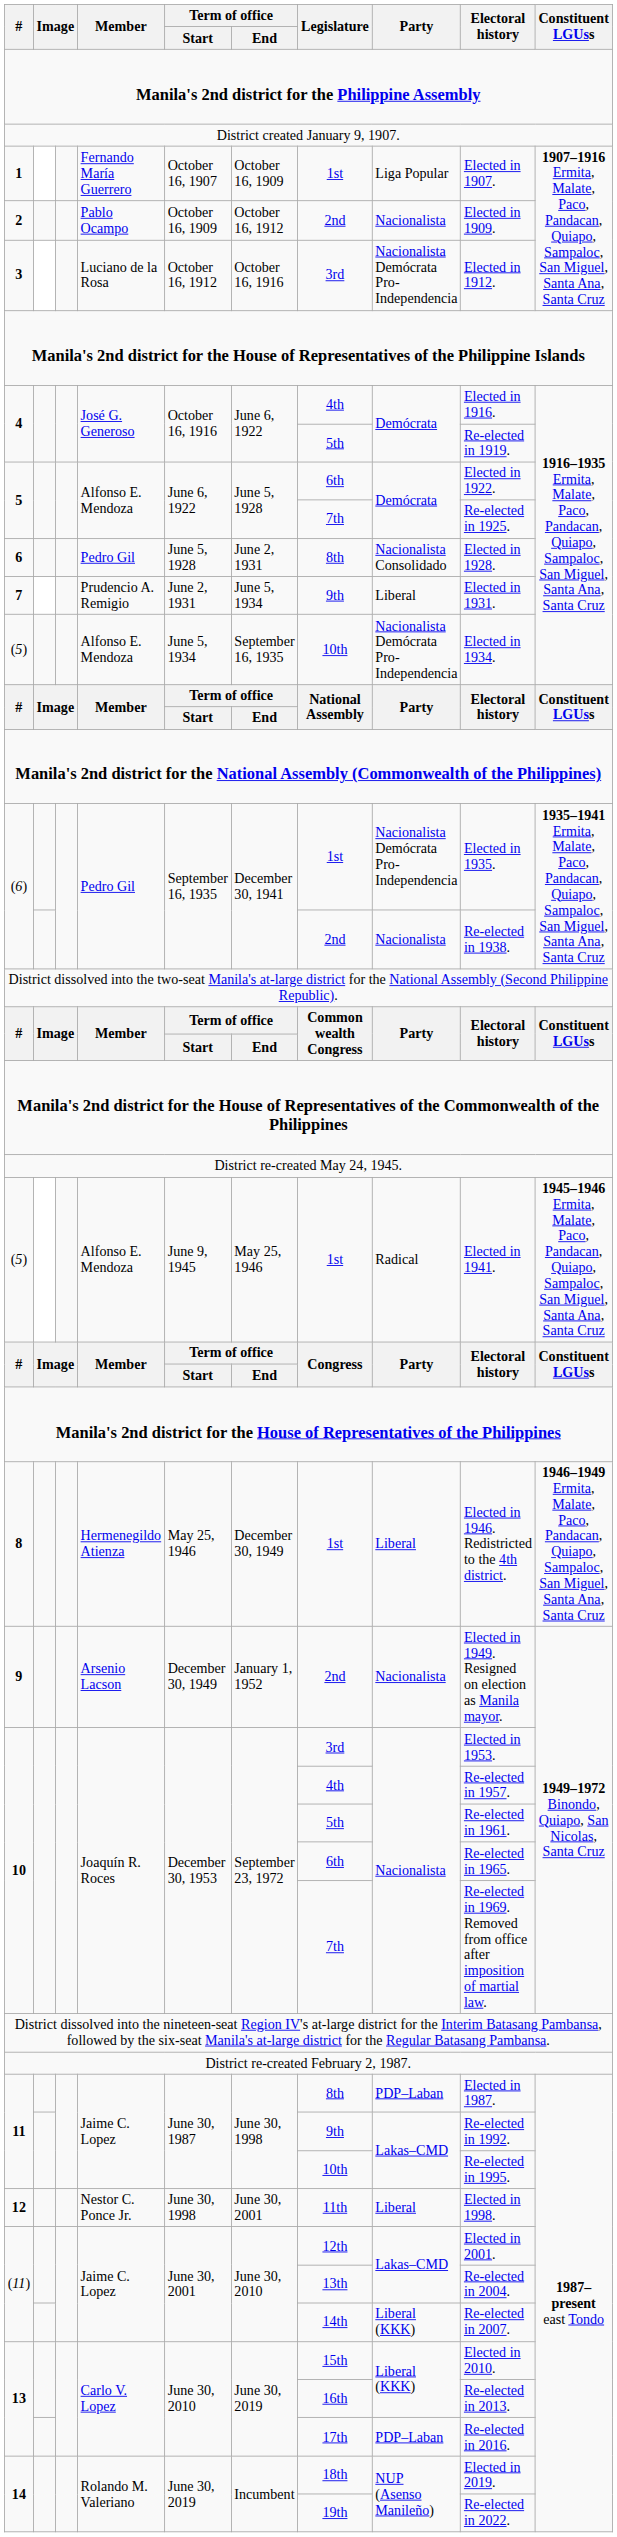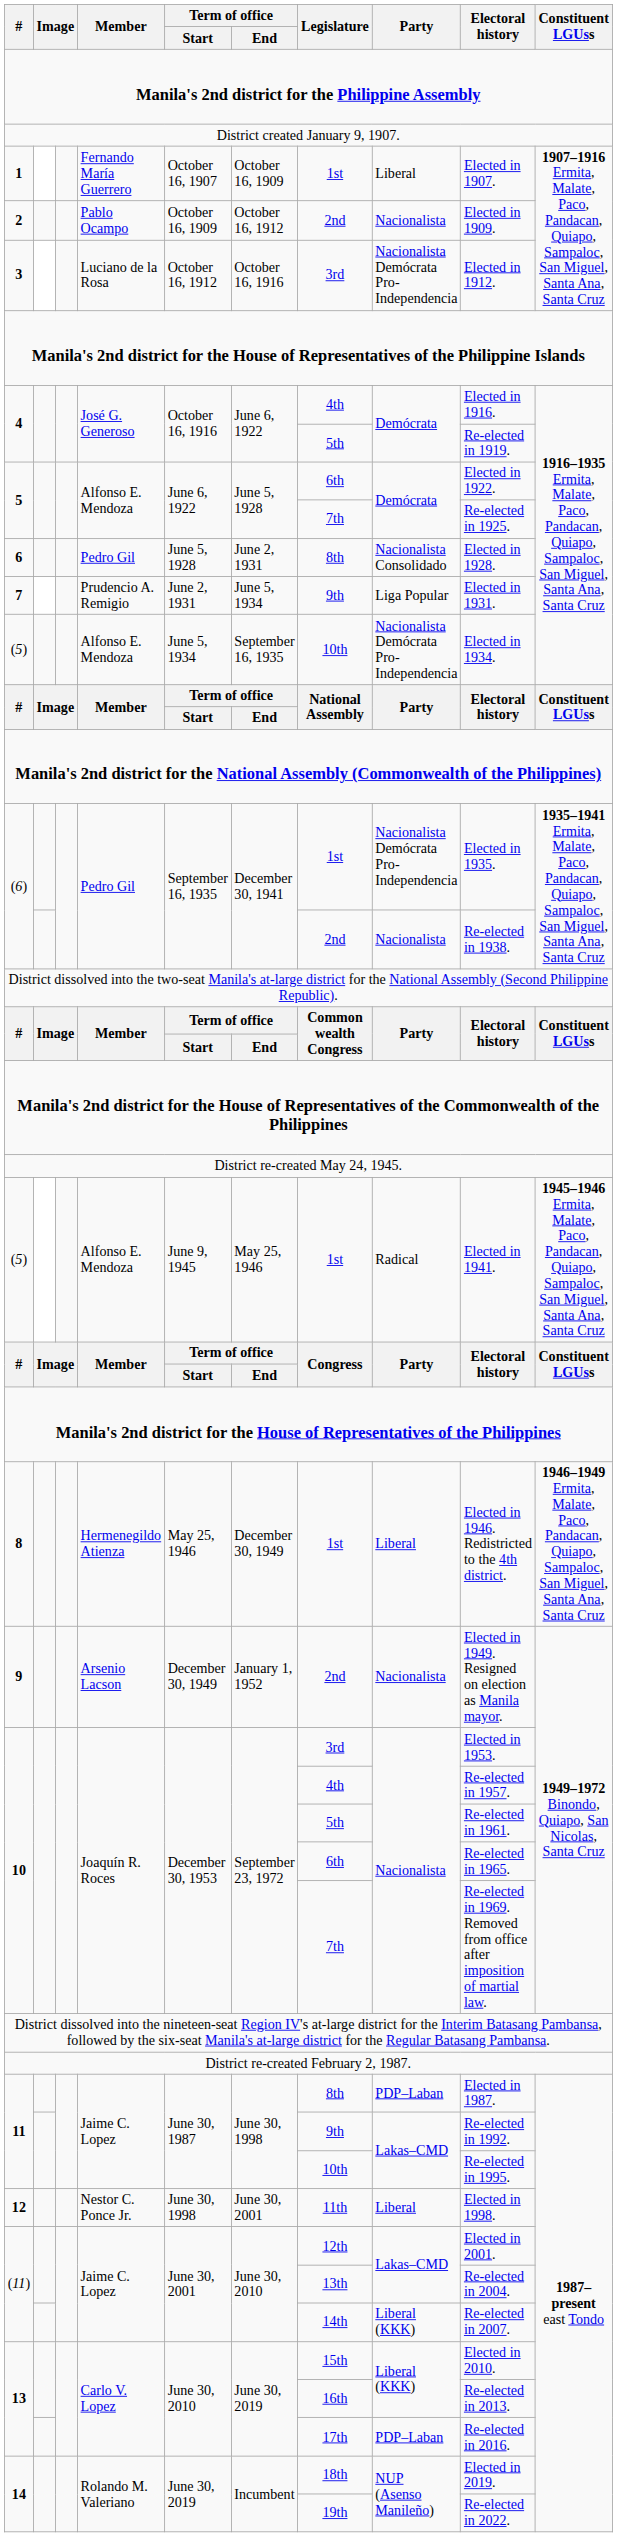(412, 173) Liga Popular -> (396, 173) Liberal
(396, 595) Liberal -> (412, 595) Liga Popular
